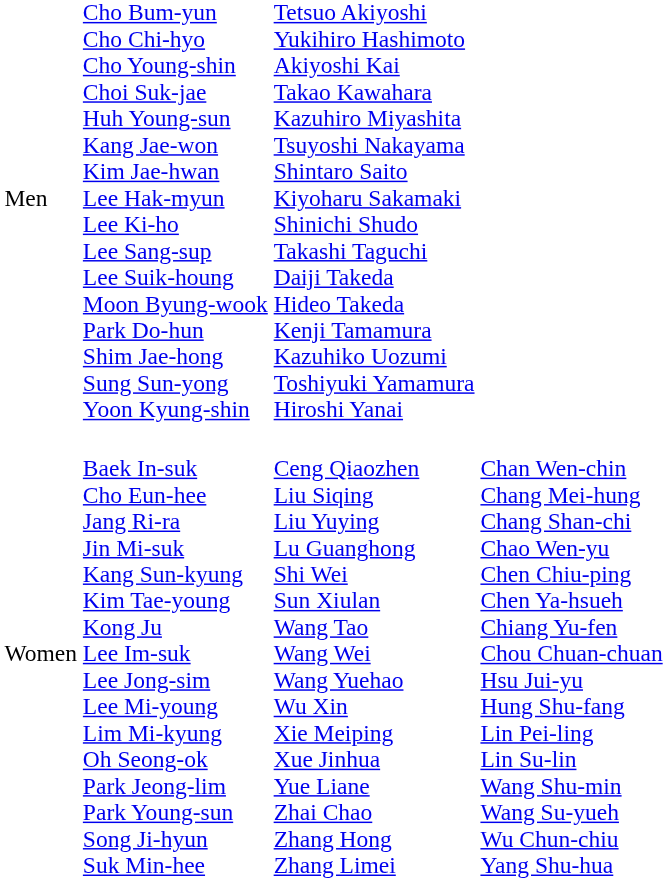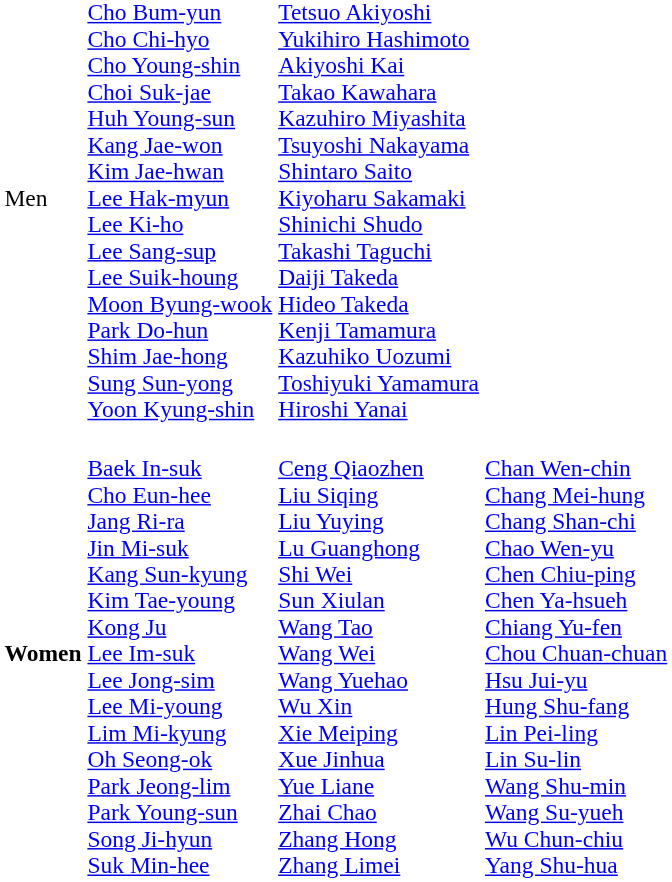(41, 653) normal -> (43, 653) bold
